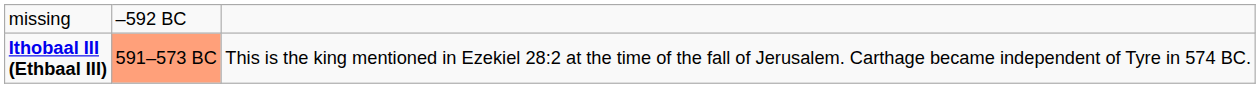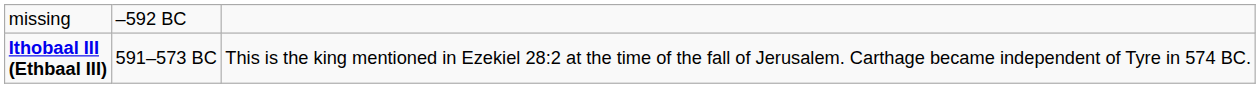(166, 58) lightsalmon background -> (166, 58) no background
